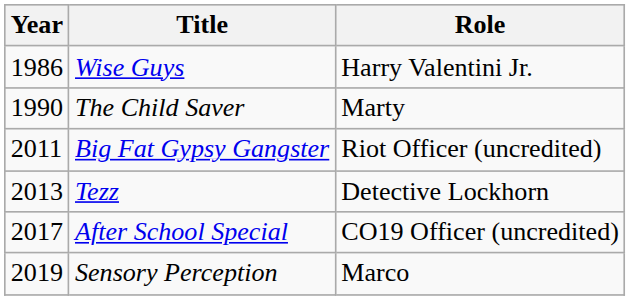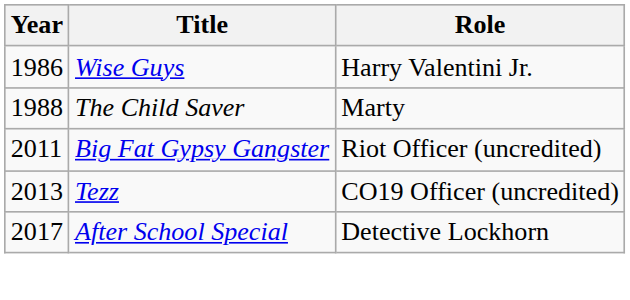(37, 107) 1990 -> (37, 107) 1988
(445, 190) Detective Lockhorn -> (480, 190) CO19 Officer (uncredited)
(480, 231) CO19 Officer (uncredited) -> (445, 231) Detective Lockhorn
- row: (176, 273)
